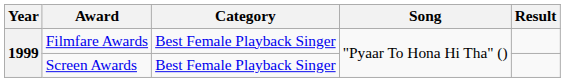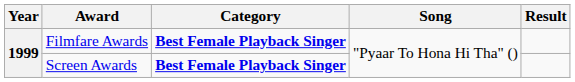(245, 41) normal -> (251, 41) bold
(245, 65) normal -> (251, 65) bold
